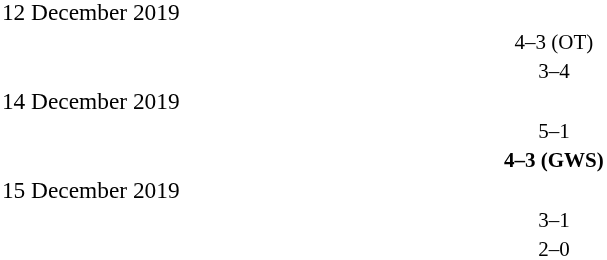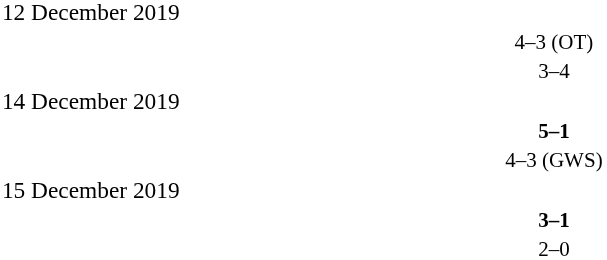(554, 131) normal -> (554, 131) bold
(554, 160) bold -> (554, 160) normal
(554, 220) normal -> (554, 220) bold
